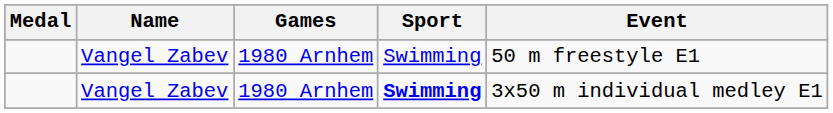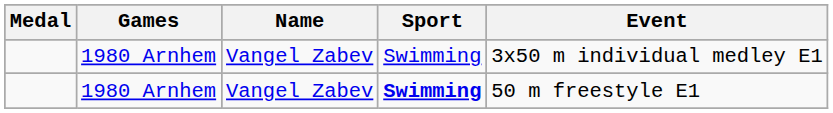columns swapped: (155, 22) <-> (306, 22)
(596, 56) 50 m freestyle E1 -> (657, 56) 3x50 m individual medley E1
(657, 91) 3x50 m individual medley E1 -> (596, 91) 50 m freestyle E1
